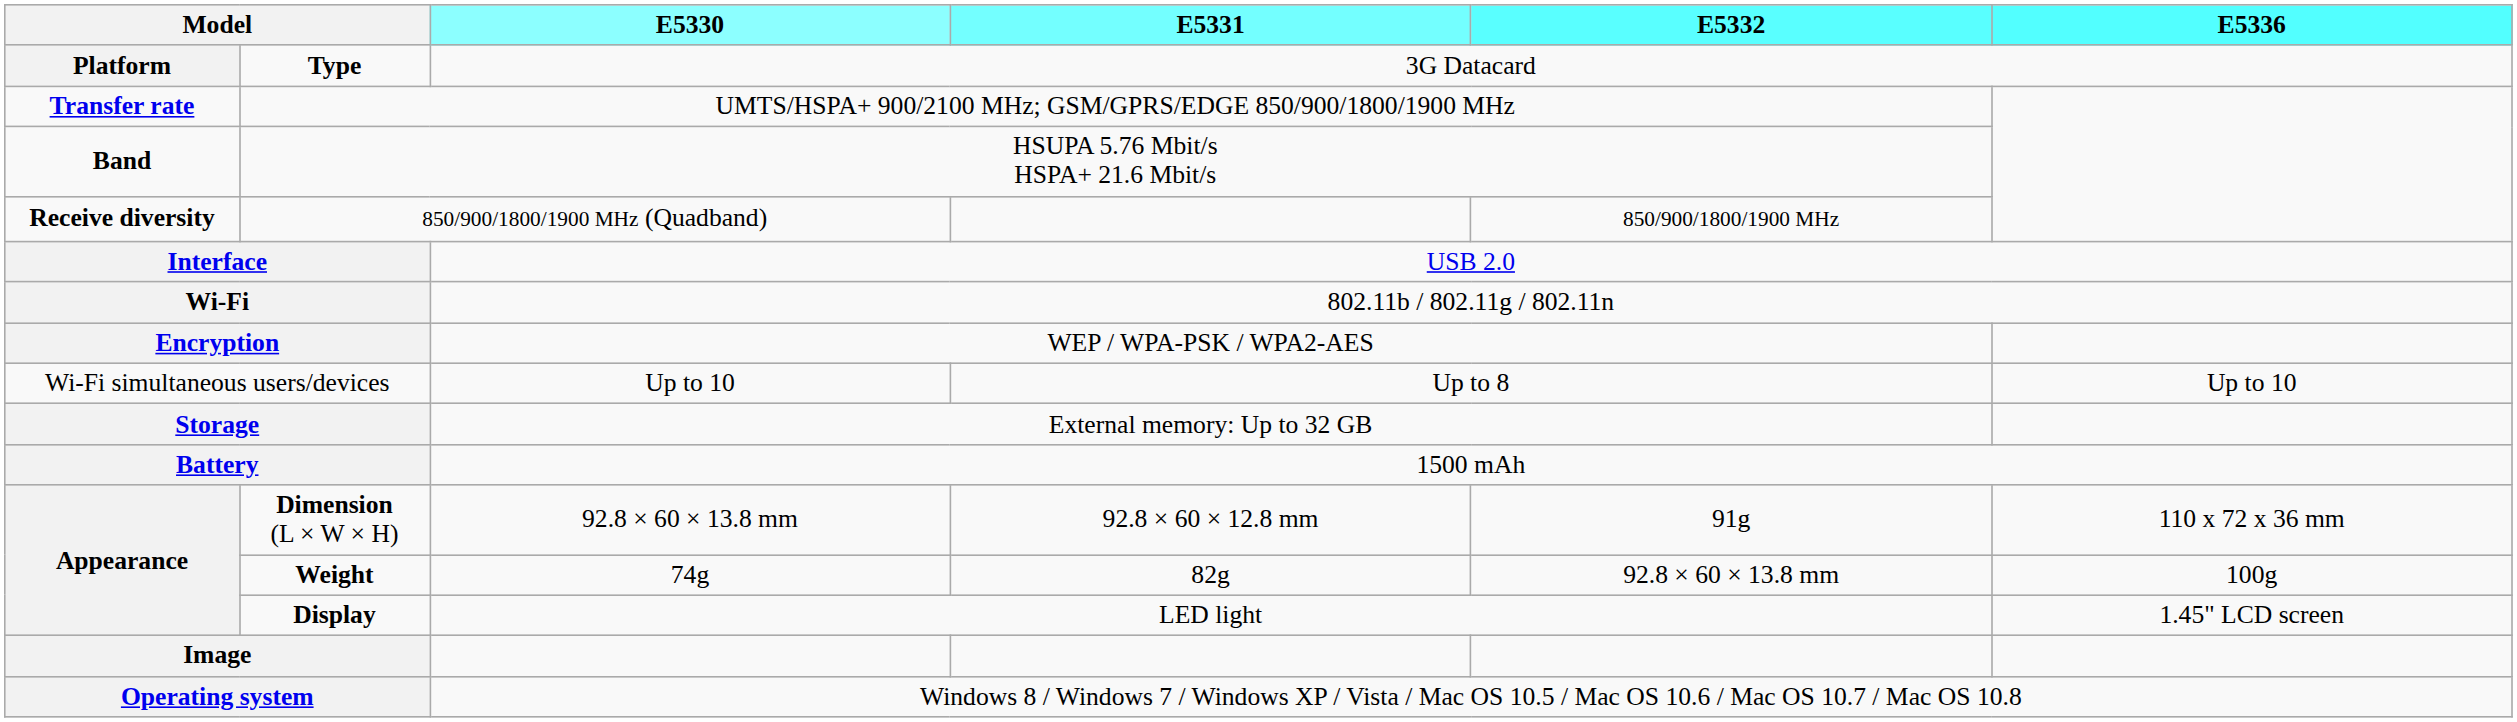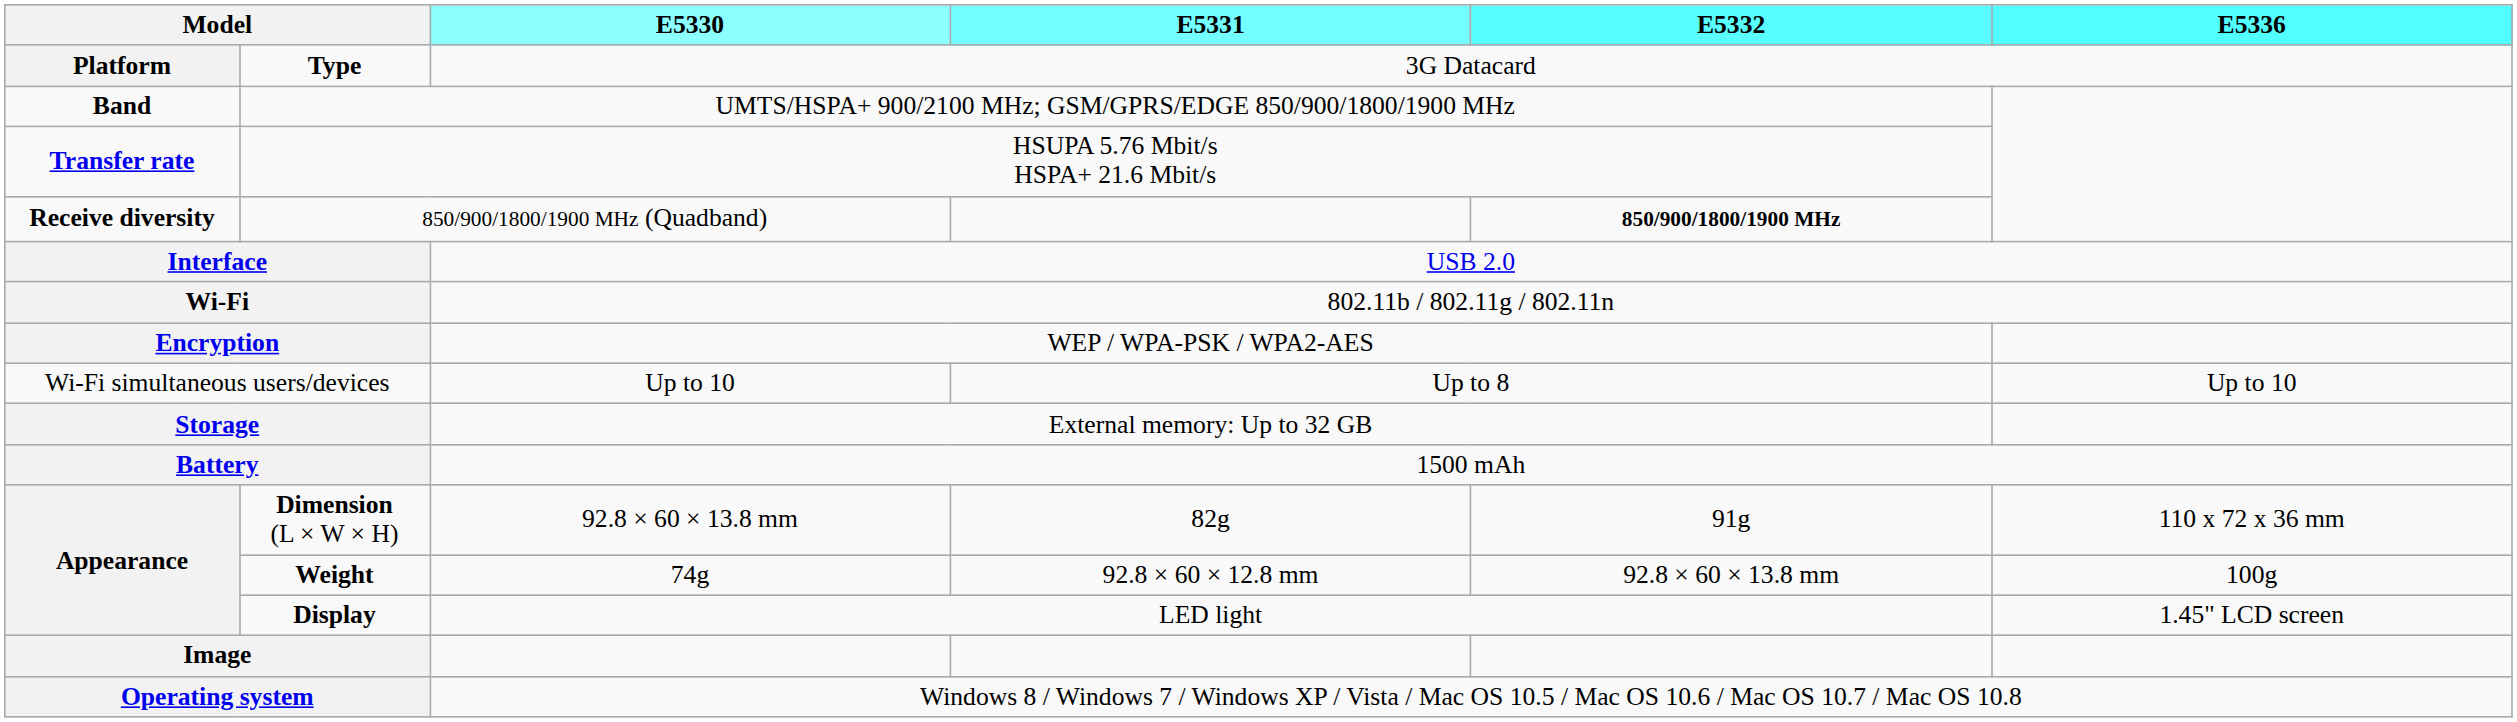(122, 106) Transfer rate -> (122, 106) Band
(122, 161) Band -> (122, 161) Transfer rate
(1744, 217) normal -> (1744, 217) bold
(1211, 519) 92.8 × 60 × 12.8 mm -> (1211, 519) 82g
(1211, 574) 82g -> (1211, 574) 92.8 × 60 × 12.8 mm
